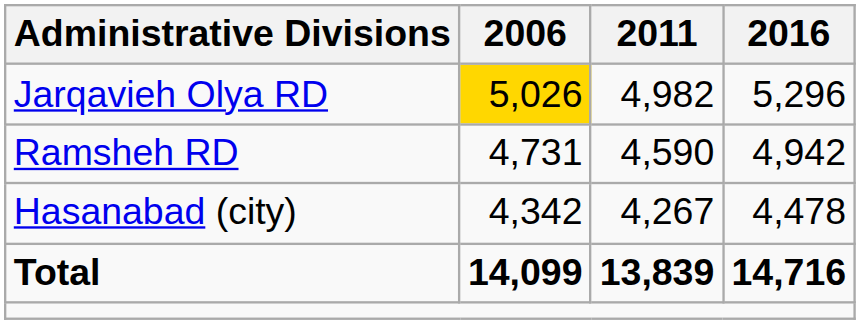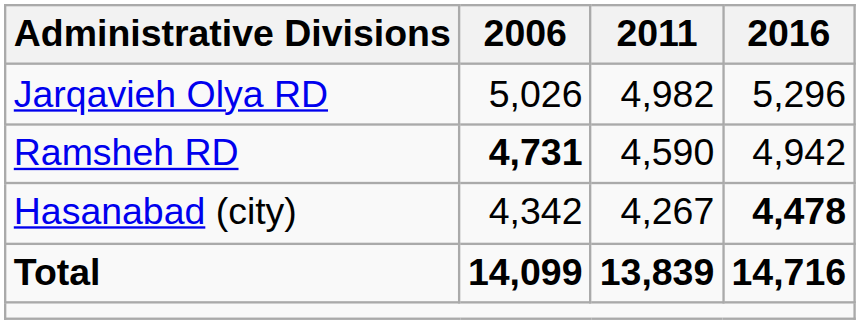(536, 93) gold background -> (536, 93) no background
(536, 152) normal -> (536, 152) bold
(799, 212) normal -> (799, 212) bold
